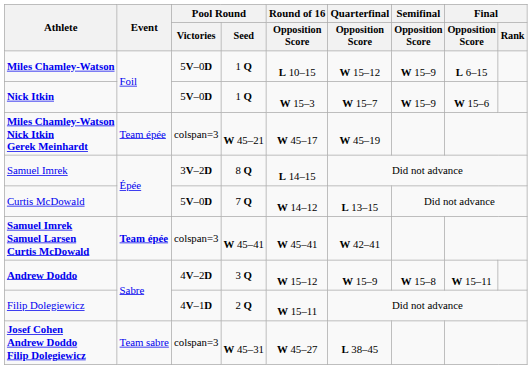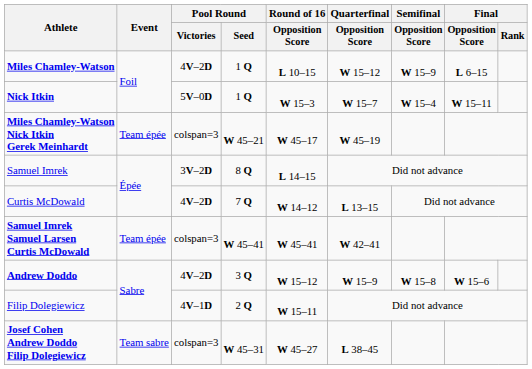(196, 66) 5V–0D -> (196, 66) 4V–2D
(418, 103) W 15–9 -> (418, 103) W 15–4
(472, 103) W 15–6 -> (472, 103) W 15–11
(196, 201) 5V–0D -> (196, 201) 4V–2D
(144, 238) bold -> (143, 238) normal
(472, 282) W 15–11 -> (472, 282) W 15–6
